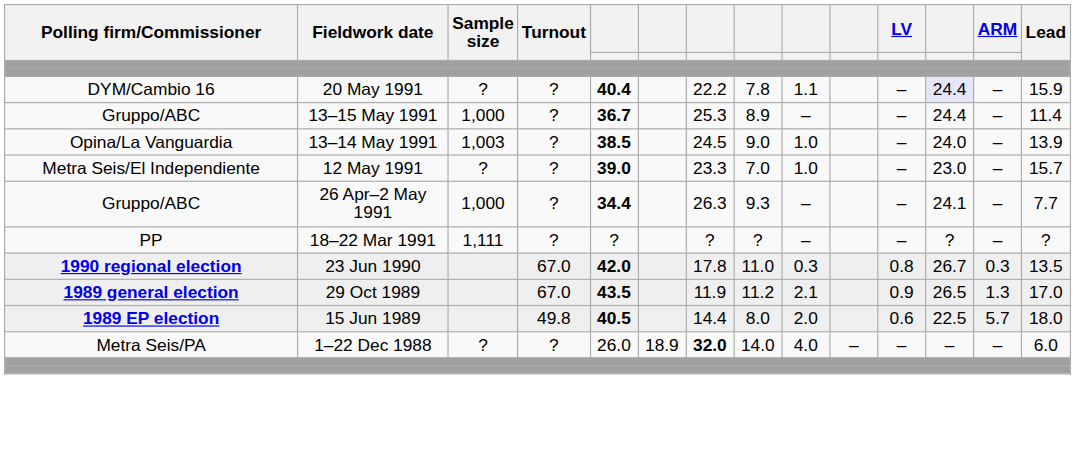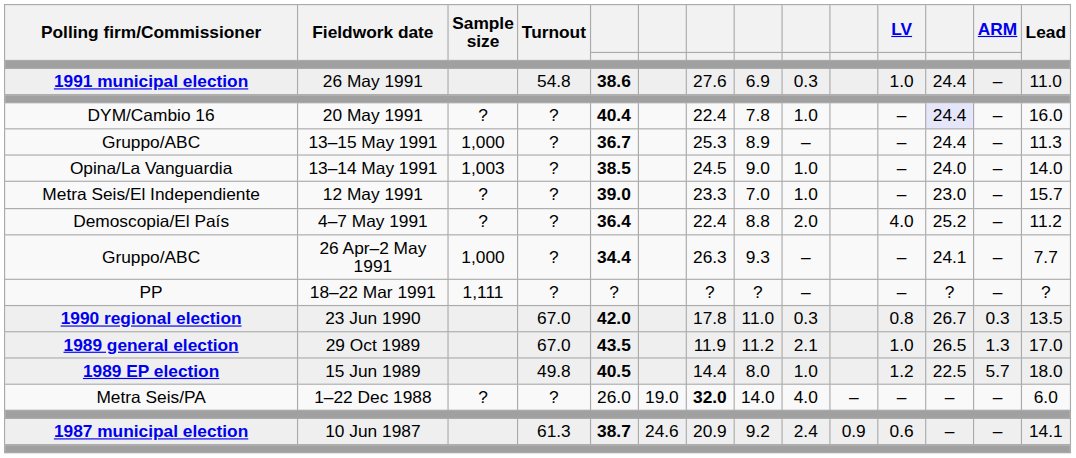+ row: (151, 81)
(710, 89) 22.2 -> (710, 116) 22.4
(806, 89) 1.1 -> (806, 116) 1.0
(1046, 89) 15.9 -> (1046, 116) 16.0
(1046, 116) 11.4 -> (1046, 142) 11.3
(1046, 142) 13.9 -> (1046, 168) 14.0
+ row: (151, 221)
(902, 292) 0.9 -> (902, 344) 1.0
(806, 318) 2.0 -> (806, 371) 1.0
(902, 318) 0.6 -> (902, 371) 1.2
(662, 344) 18.9 -> (662, 397) 19.0
+ row: (151, 431)
